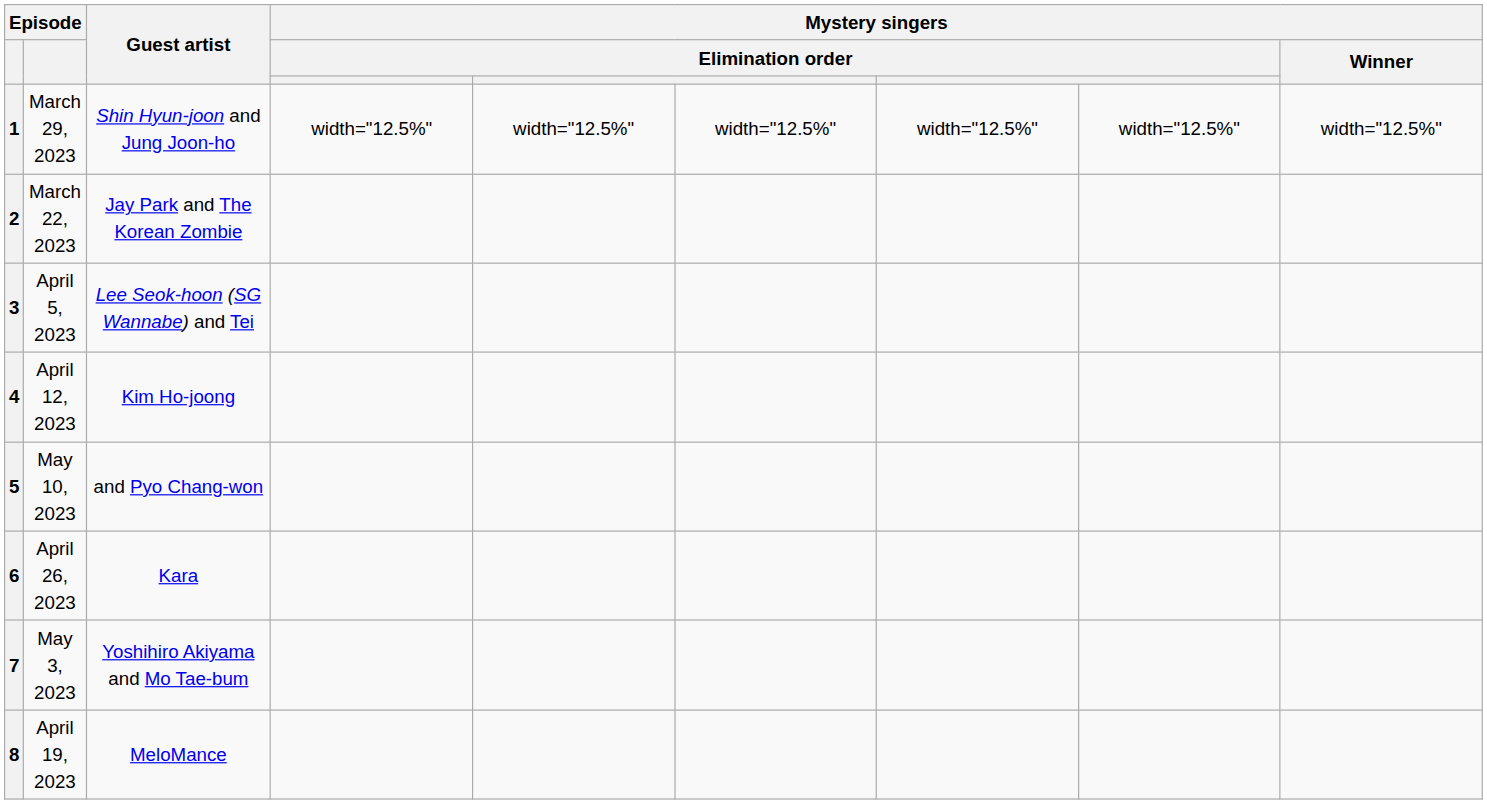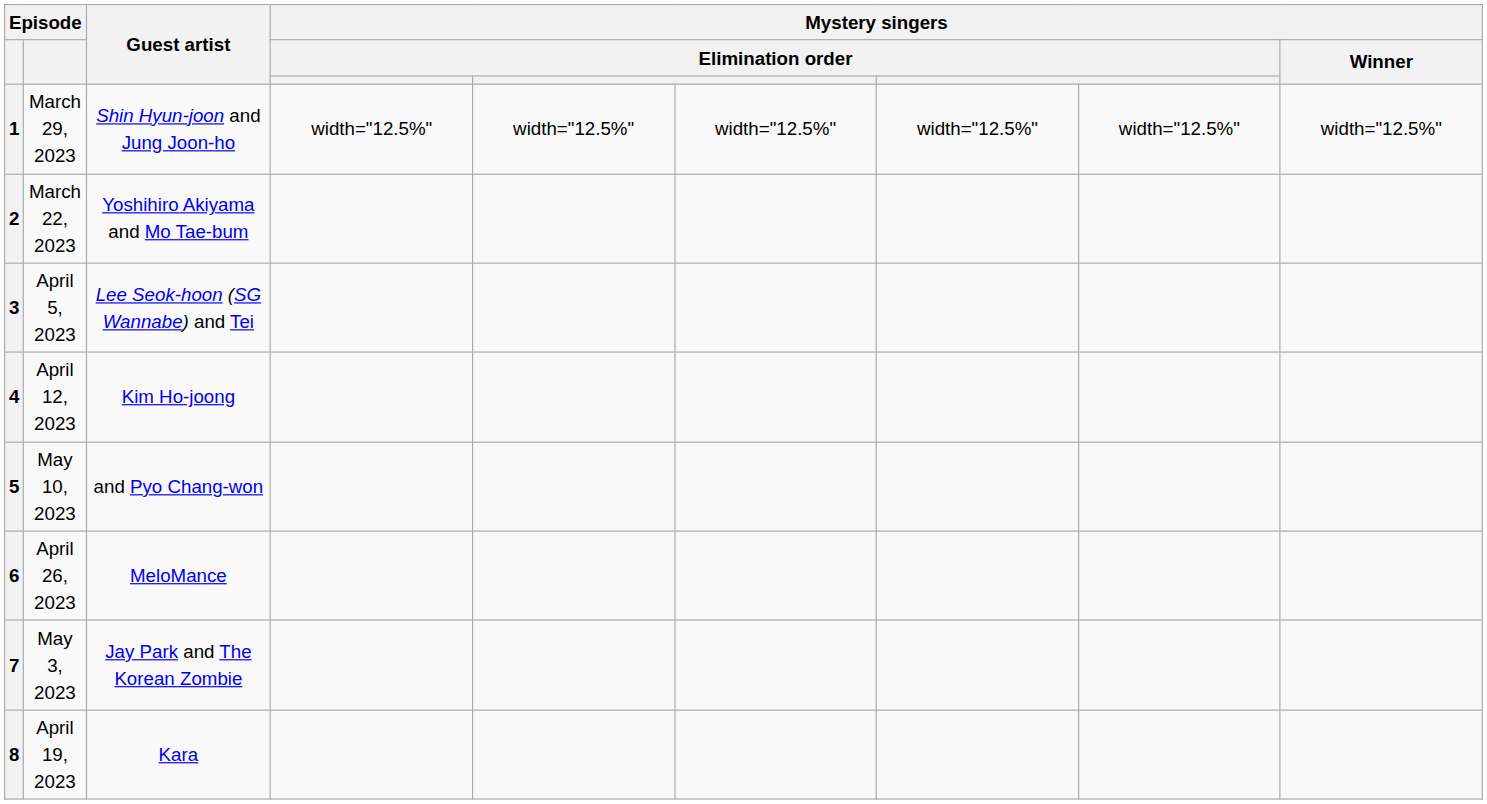(178, 218) Jay Park and The Korean Zombie -> (178, 218) Yoshihiro Akiyama and Mo Tae-bum
(178, 576) Kara -> (178, 576) MeloMance
(178, 665) Yoshihiro Akiyama and Mo Tae-bum -> (178, 665) Jay Park and The Korean Zombie
(178, 754) MeloMance -> (178, 754) Kara
